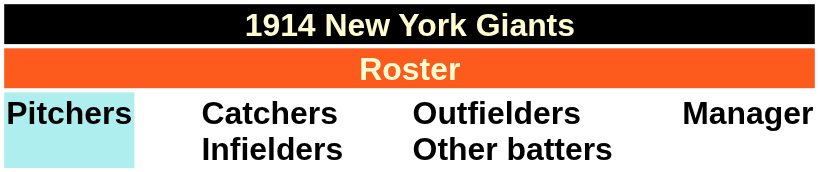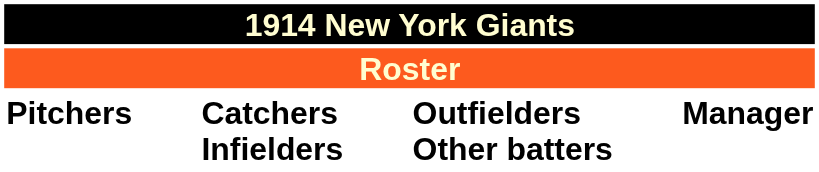(69, 112) paleturquoise background -> (69, 112) no background
